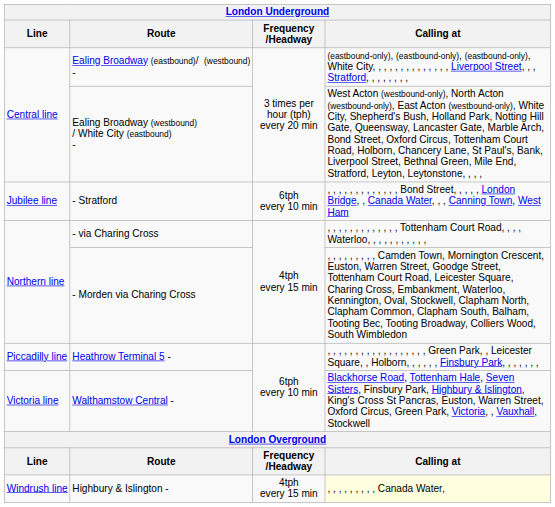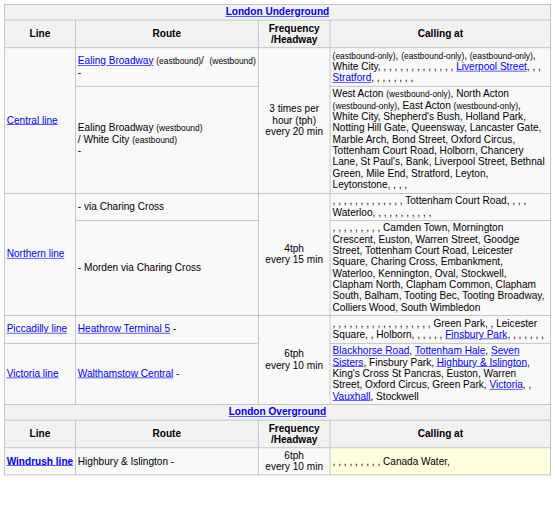- row: (95, 201)
(37, 488) normal -> (40, 461) bold
(289, 488) 4tph every 15 min -> (294, 461) 6tph every 10 min
